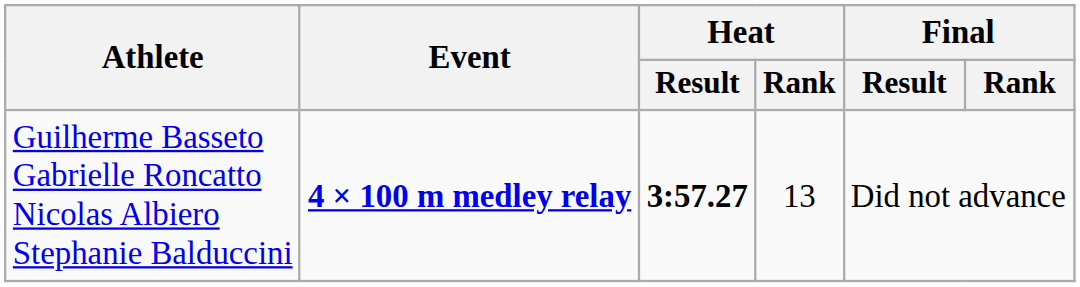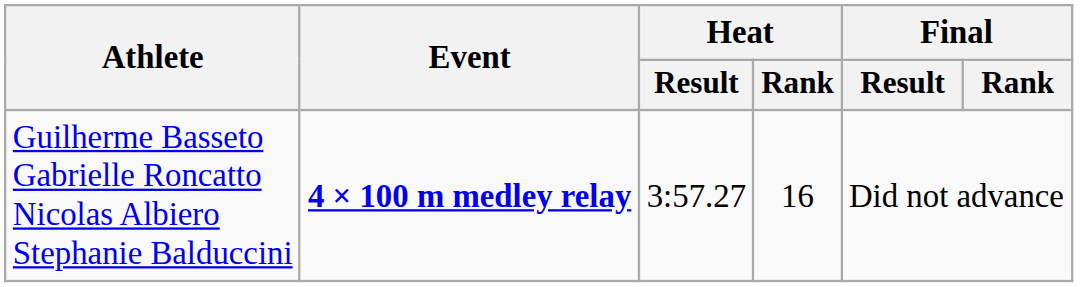(697, 195) bold -> (696, 195) normal
(799, 195) 13 -> (797, 195) 16
